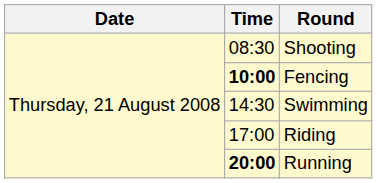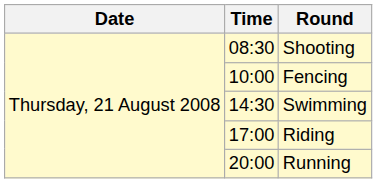(252, 76) bold -> (252, 76) normal
(252, 163) bold -> (252, 163) normal
